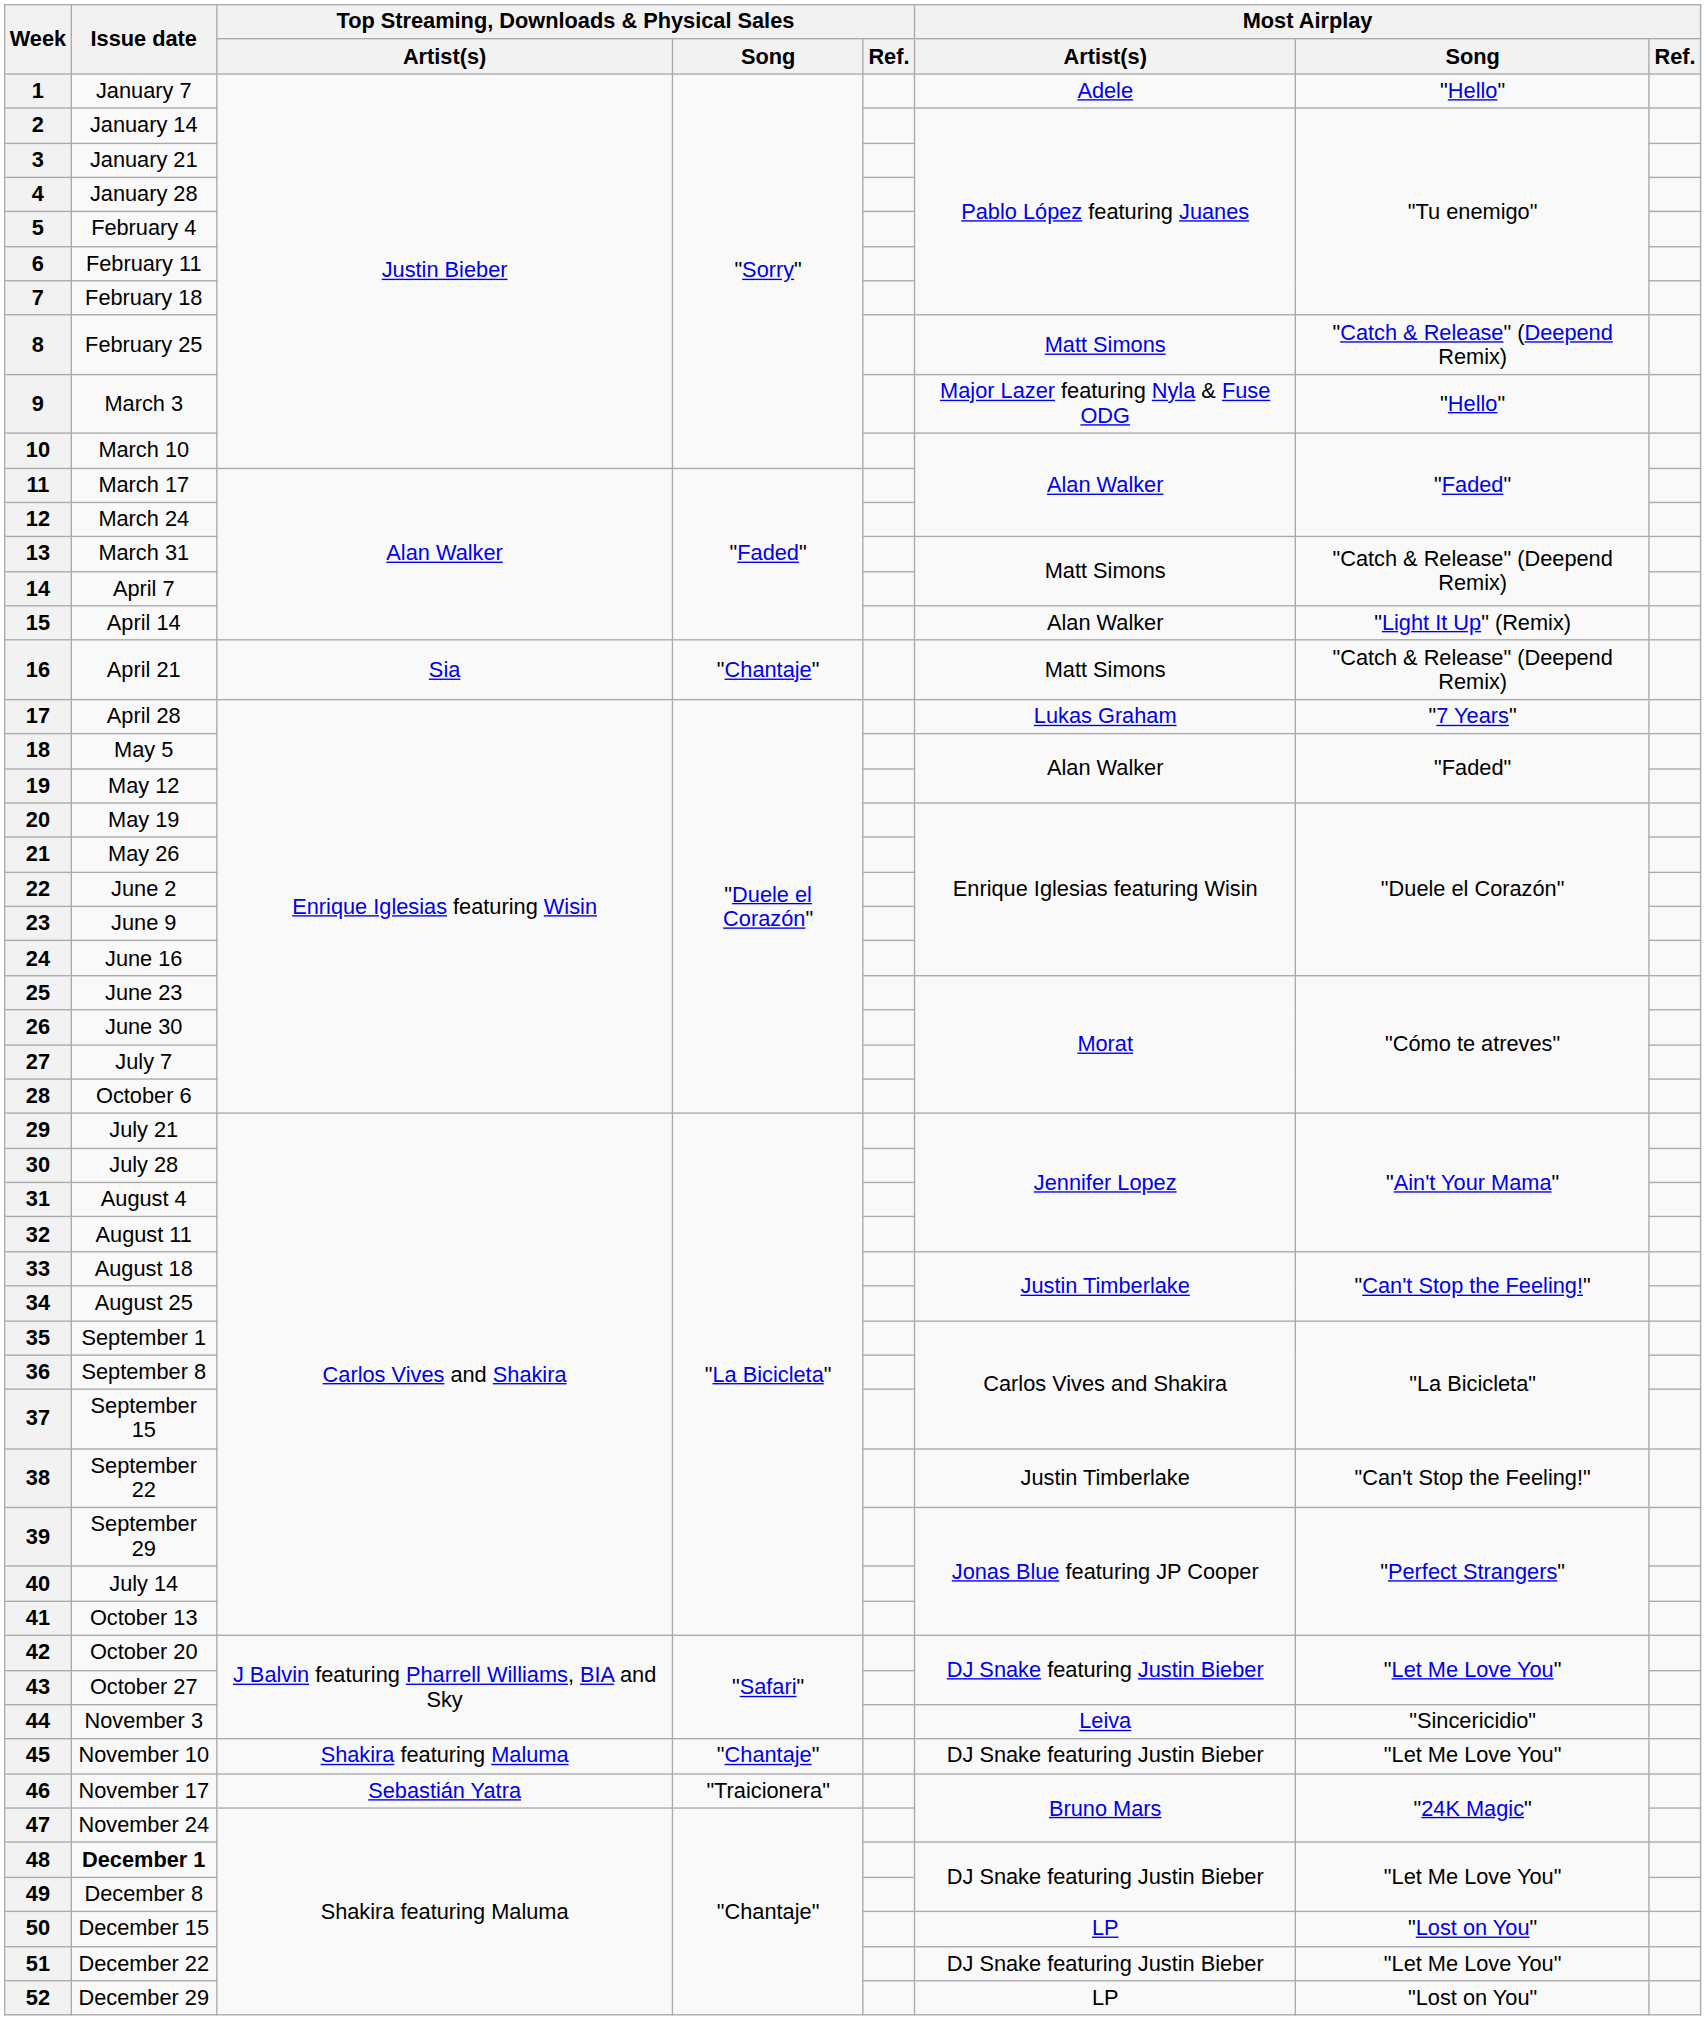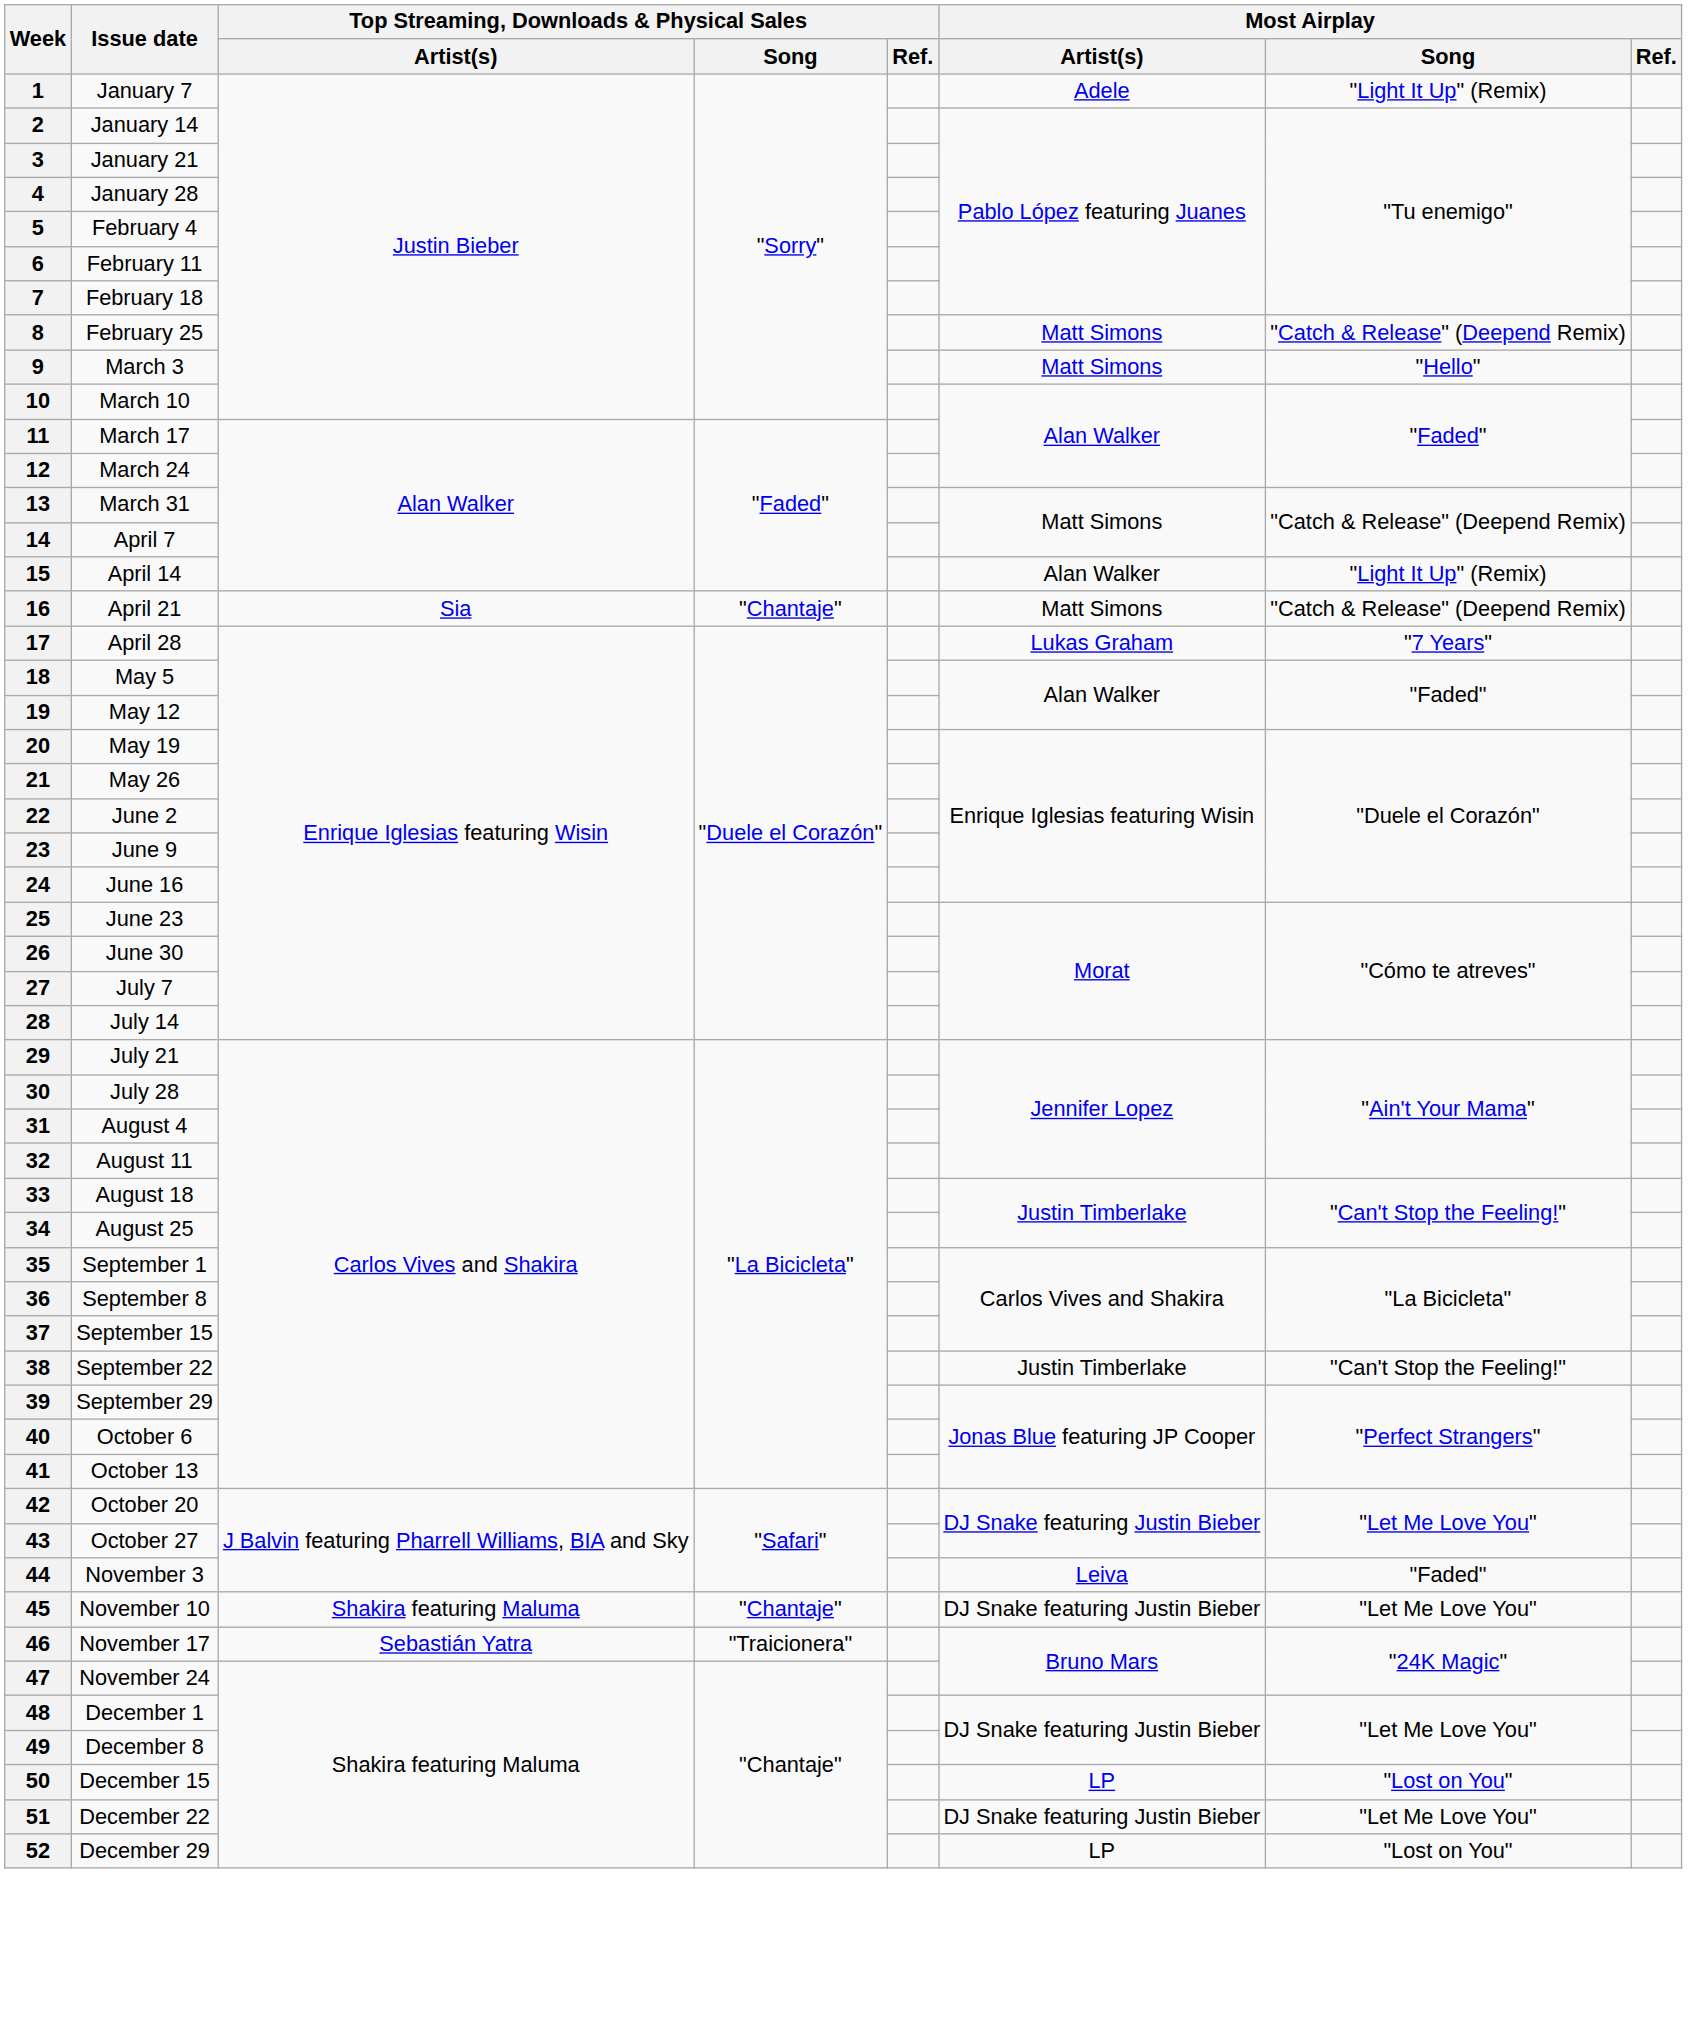(1473, 90) "Hello" -> (1448, 90) "Light It Up" (Remix)
(1105, 403) Major Lazer featuring Nyla & Fuse ODG -> (1102, 366) Matt Simons
(144, 1095) October 6 -> (145, 1022) July 14
(144, 1583) July 14 -> (145, 1436) October 6
(1473, 1721) "Sincericidio" -> (1448, 1574) "Faded"
(144, 1859) bold -> (145, 1712) normal
